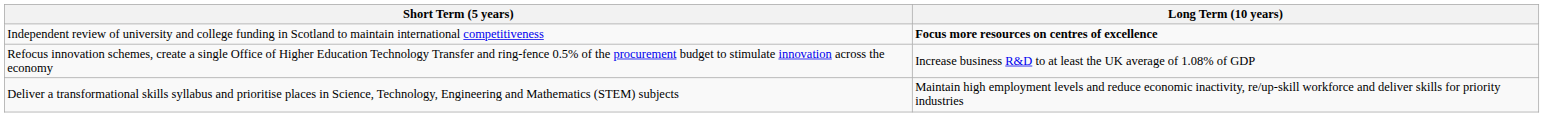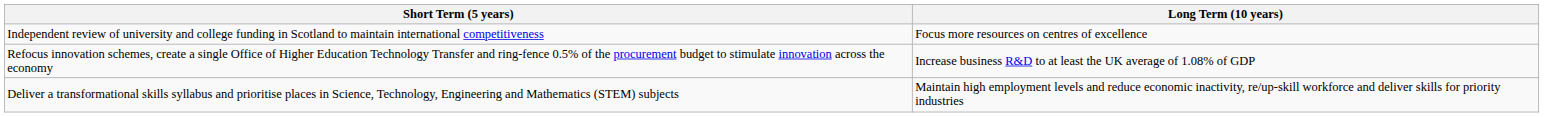(1036, 34) bold -> (1031, 34) normal
